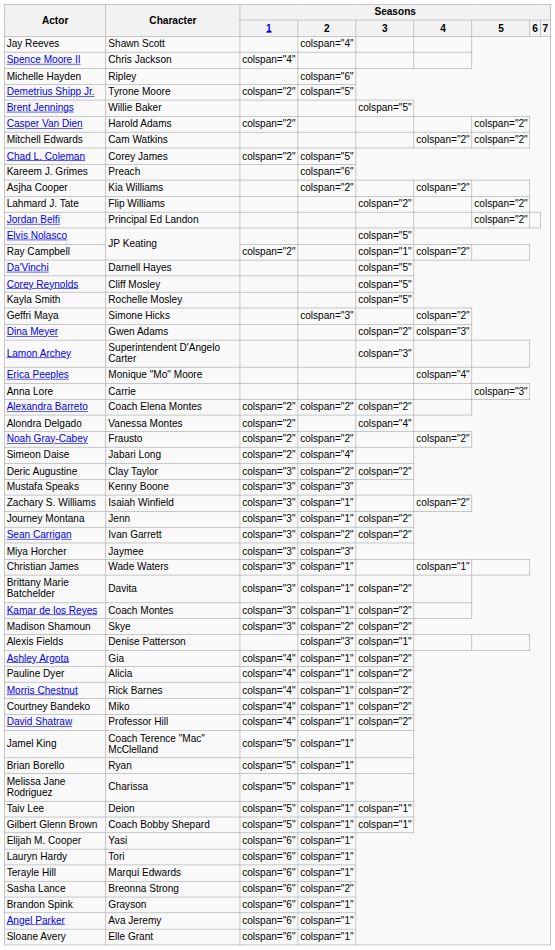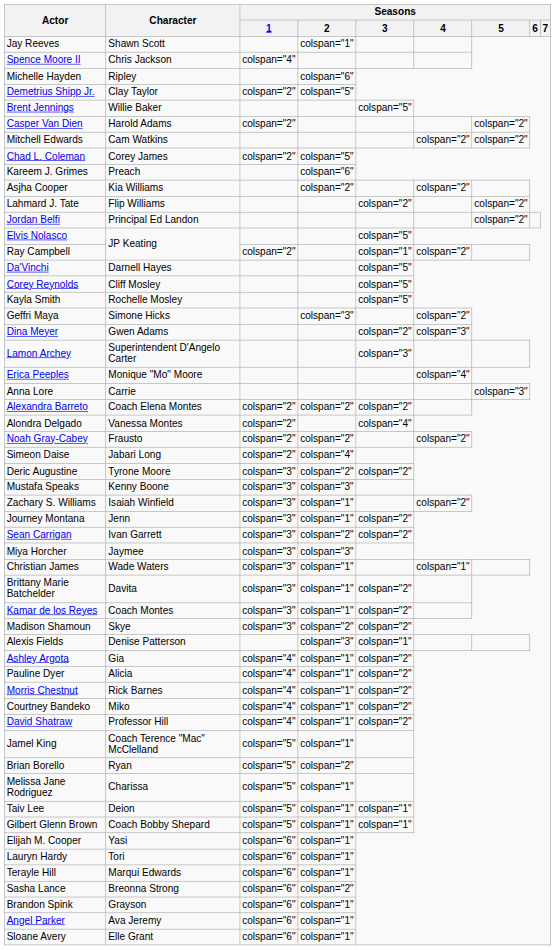(327, 44) colspan="4" -> (327, 44) colspan="1"
(139, 92) Tyrone Moore -> (133, 92) Clay Taylor
(133, 471) Clay Taylor -> (139, 471) Tyrone Moore
(327, 765) colspan="1" -> (327, 765) colspan="2"
